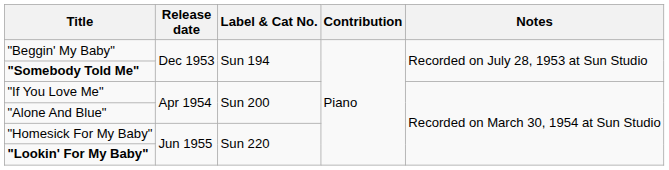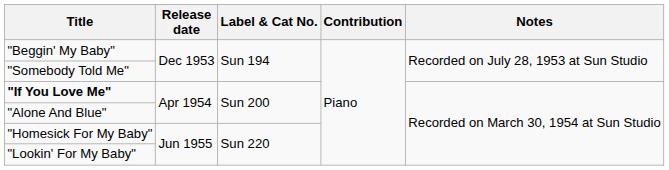(73, 71) bold -> (68, 71) normal
(55, 92) normal -> (59, 92) bold
(78, 154) bold -> (72, 154) normal
